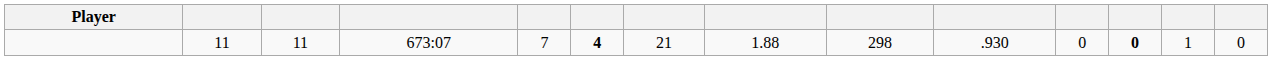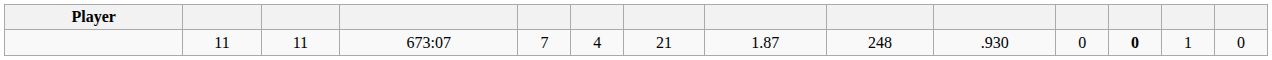(597, 42) bold -> (597, 42) normal
(765, 42) 1.88 -> (765, 42) 1.87
(880, 42) 298 -> (880, 42) 248
